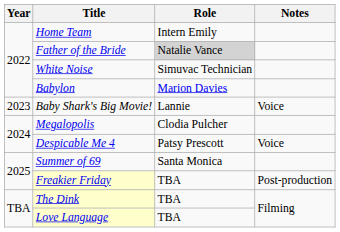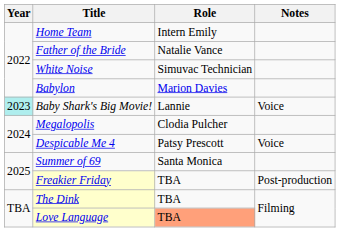(190, 50) lightgrey background -> (190, 50) no background
(19, 106) no background -> (19, 106) paleturquoise background
(169, 217) no background -> (169, 217) lightsalmon background
